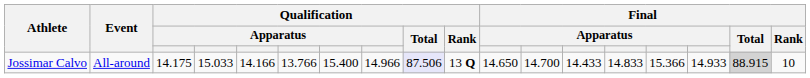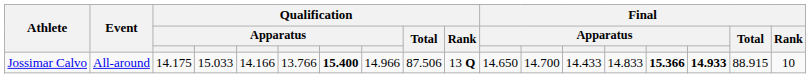(341, 62) normal -> (341, 62) bold
(424, 62) lavender background -> (424, 62) no background
(667, 62) normal -> (667, 62) bold
(709, 62) normal -> (709, 62) bold
(750, 62) lightgrey background -> (750, 62) no background
